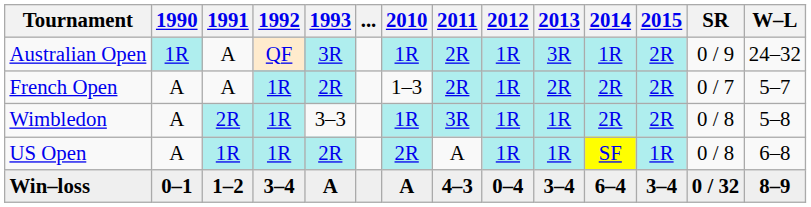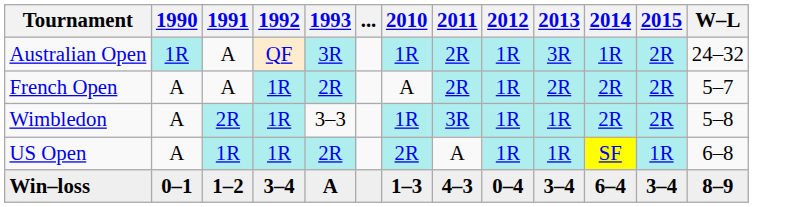- column: (716, 20)
(407, 86) 1–3 -> (407, 86) A
(407, 185) A -> (407, 185) 1–3
